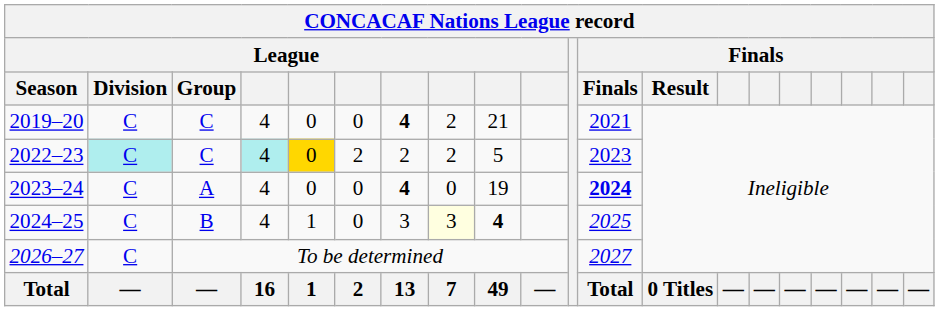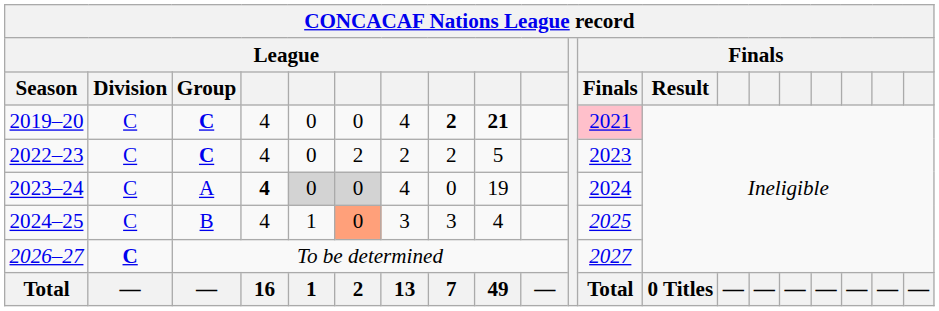(207, 121) normal -> (207, 121) bold
(405, 121) bold -> (405, 121) normal
(451, 121) normal -> (451, 121) bold
(498, 121) normal -> (498, 121) bold
(610, 121) no background -> (610, 121) pink background
(130, 155) paleturquoise background -> (130, 155) no background
(207, 155) normal -> (207, 155) bold
(265, 155) paleturquoise background -> (265, 155) no background
(311, 155) gold background -> (311, 155) no background
(265, 188) normal -> (265, 188) bold
(311, 188) no background -> (311, 188) lightgrey background
(358, 188) no background -> (358, 188) lightgrey background
(405, 188) bold -> (405, 188) normal
(610, 188) bold -> (610, 188) normal
(358, 222) no background -> (358, 222) lightsalmon background
(451, 222) lightyellow background -> (451, 222) no background
(498, 222) bold -> (498, 222) normal
(130, 255) normal -> (130, 255) bold
